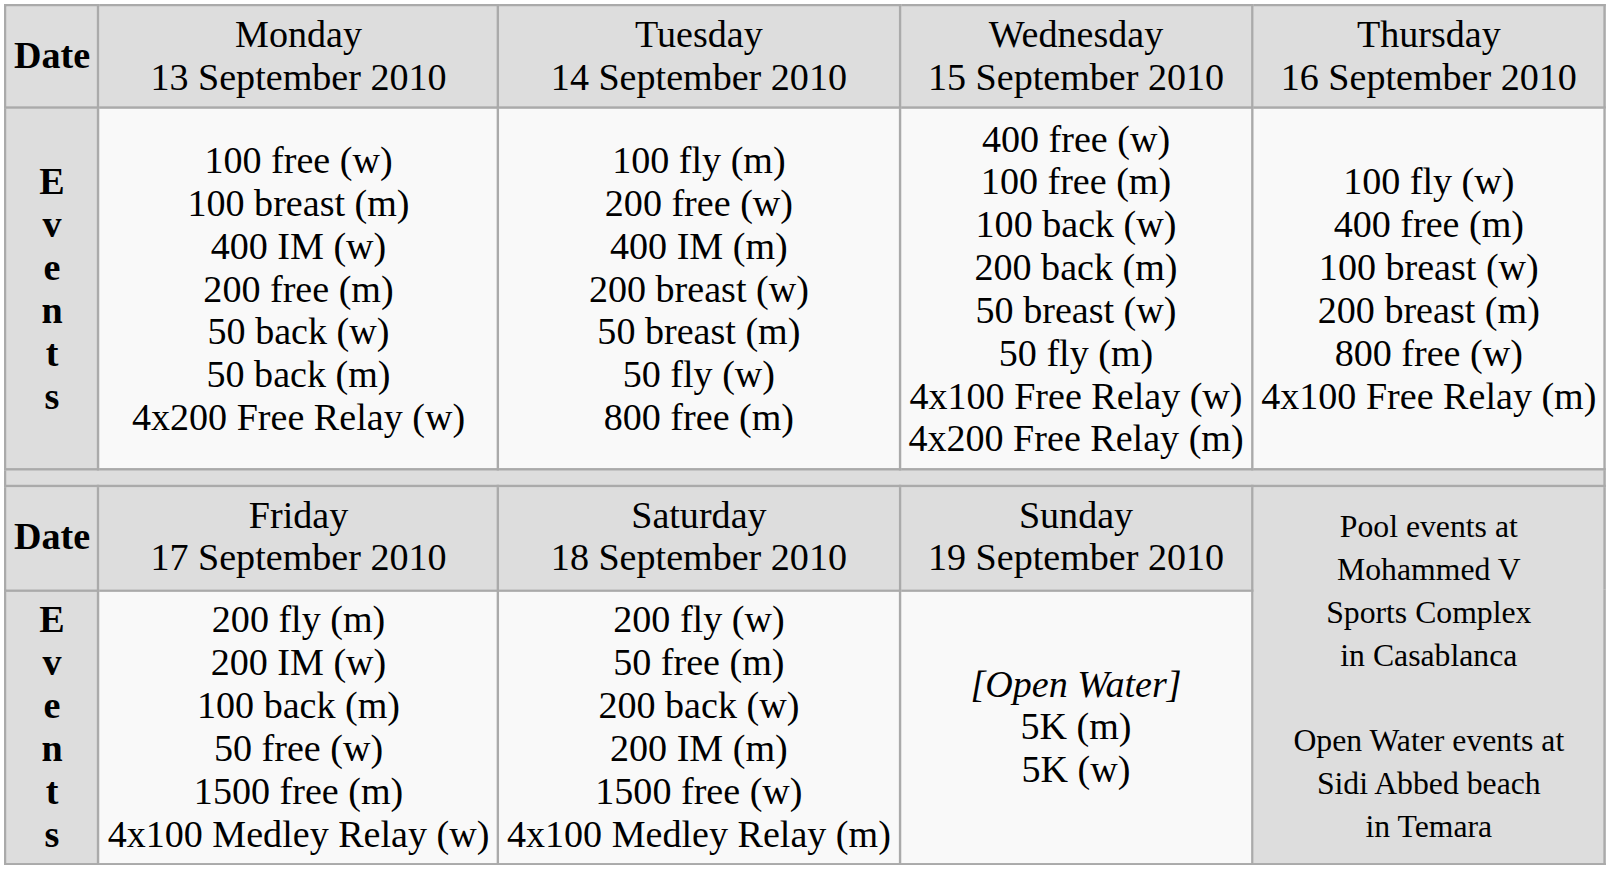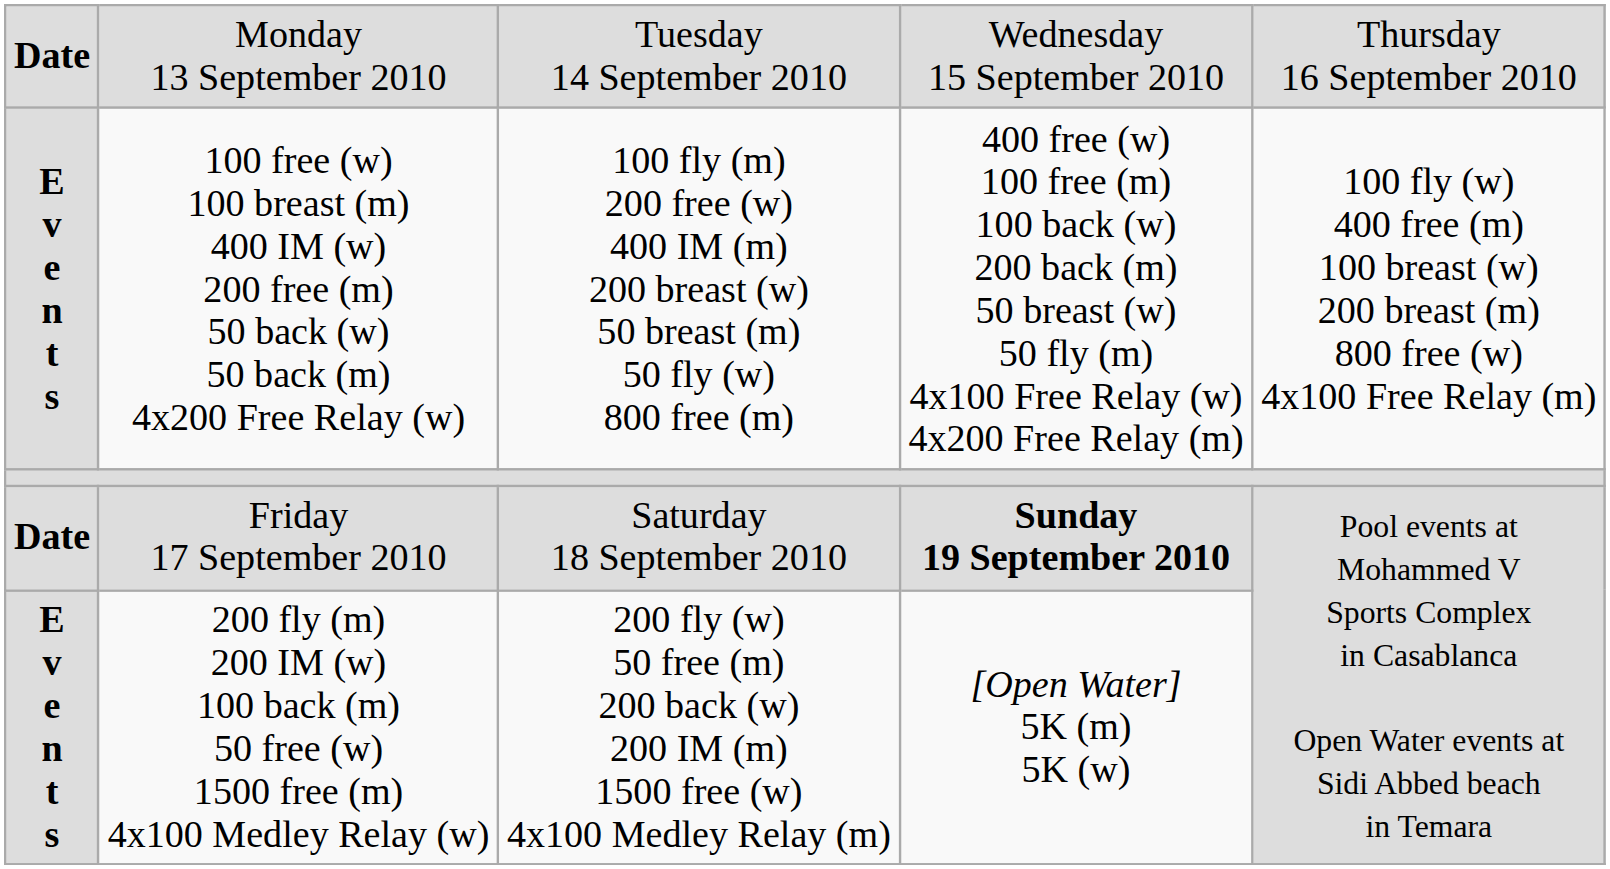(1076, 537) normal -> (1076, 537) bold
